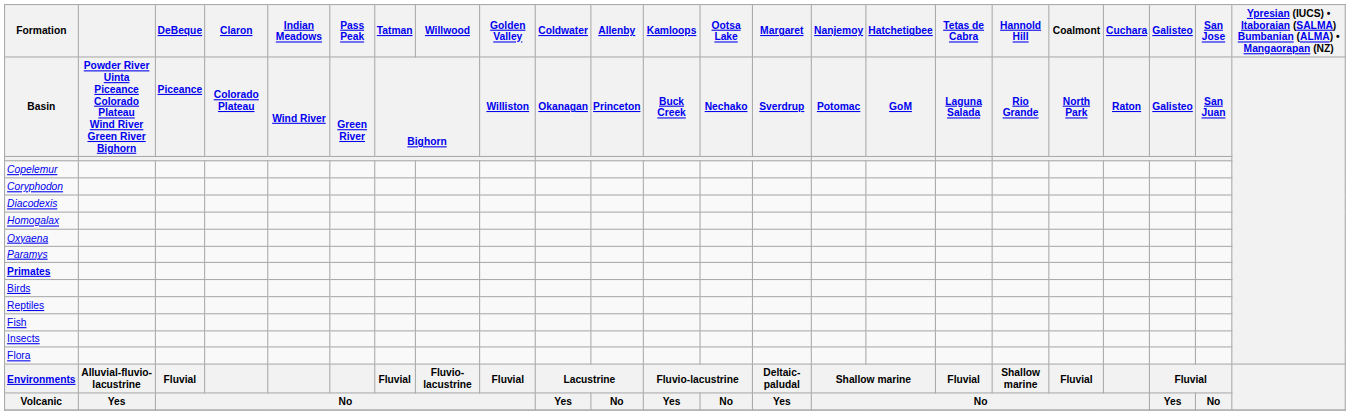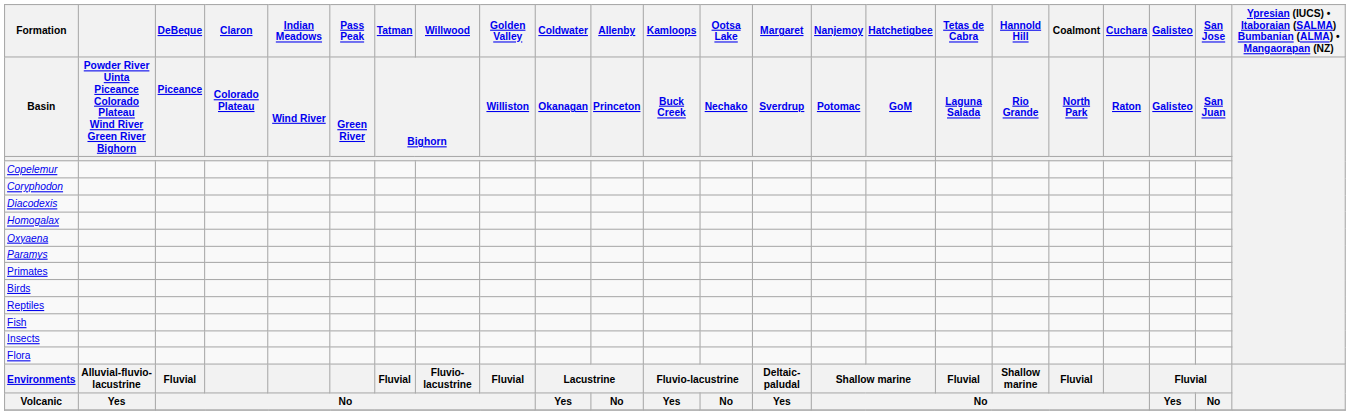(29, 271) bold -> (27, 271) normal
